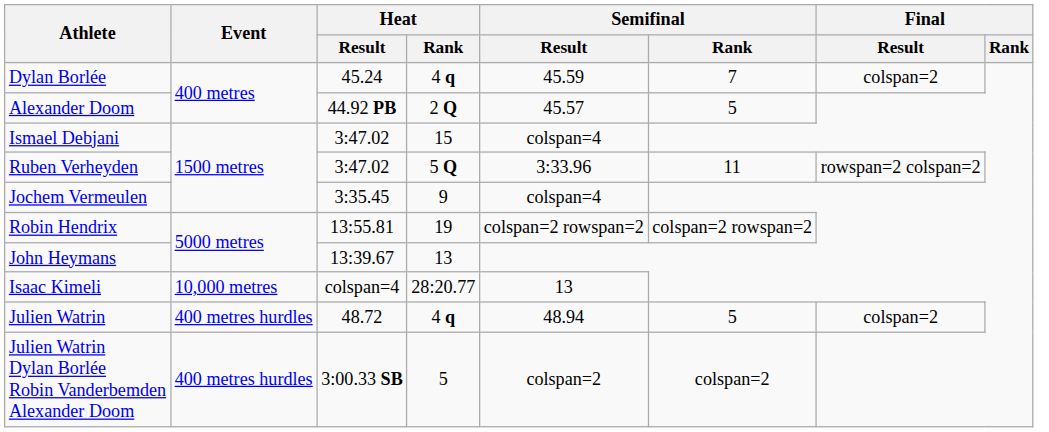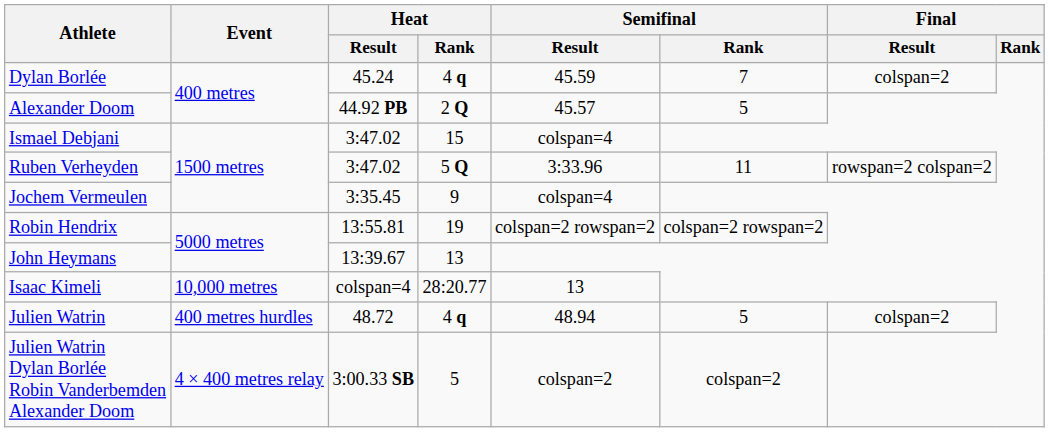(244, 379) 400 metres hurdles -> (249, 379) 4 × 400 metres relay
